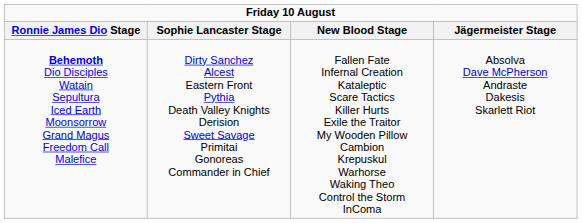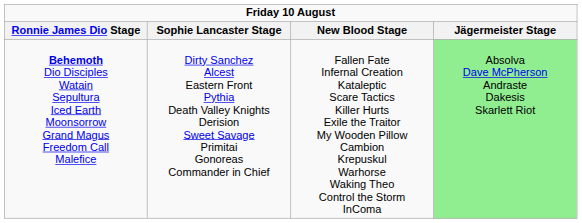(505, 85) no background -> (505, 85) lightgreen background
